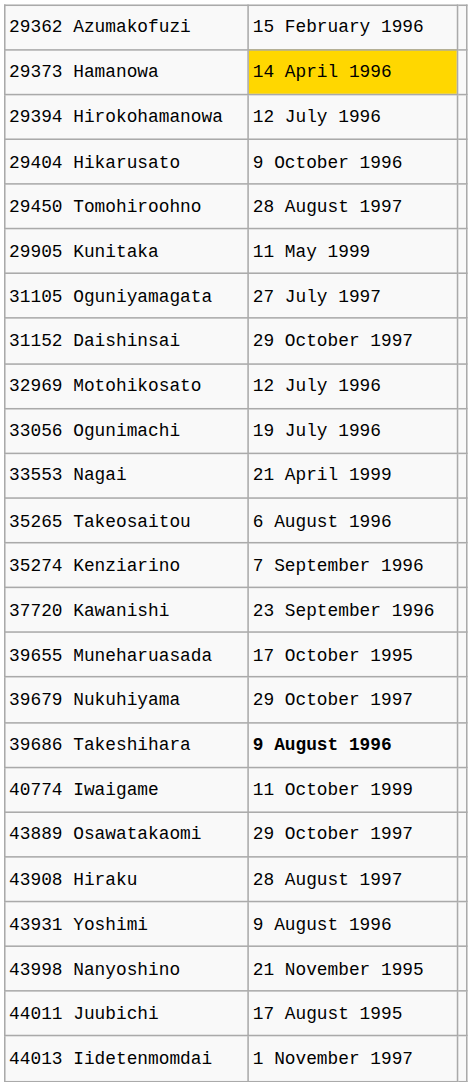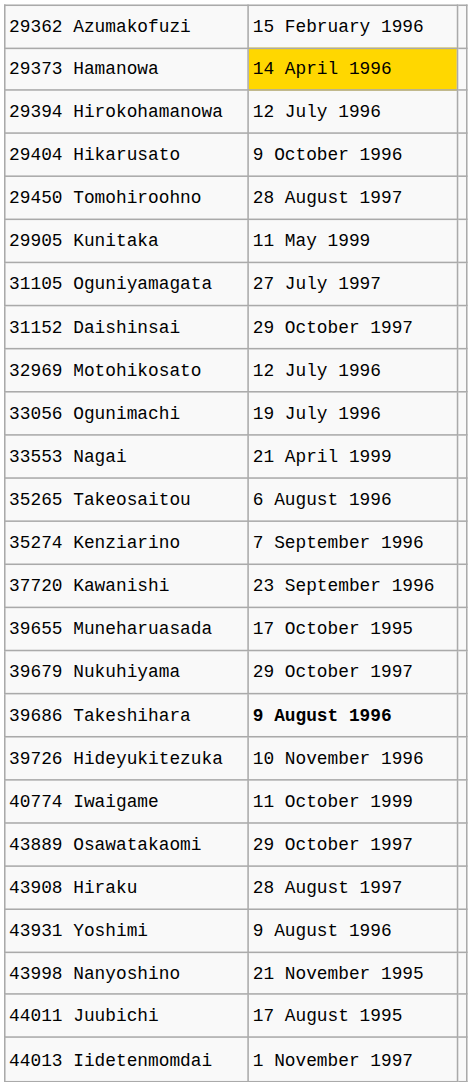+ row: (116, 758)
